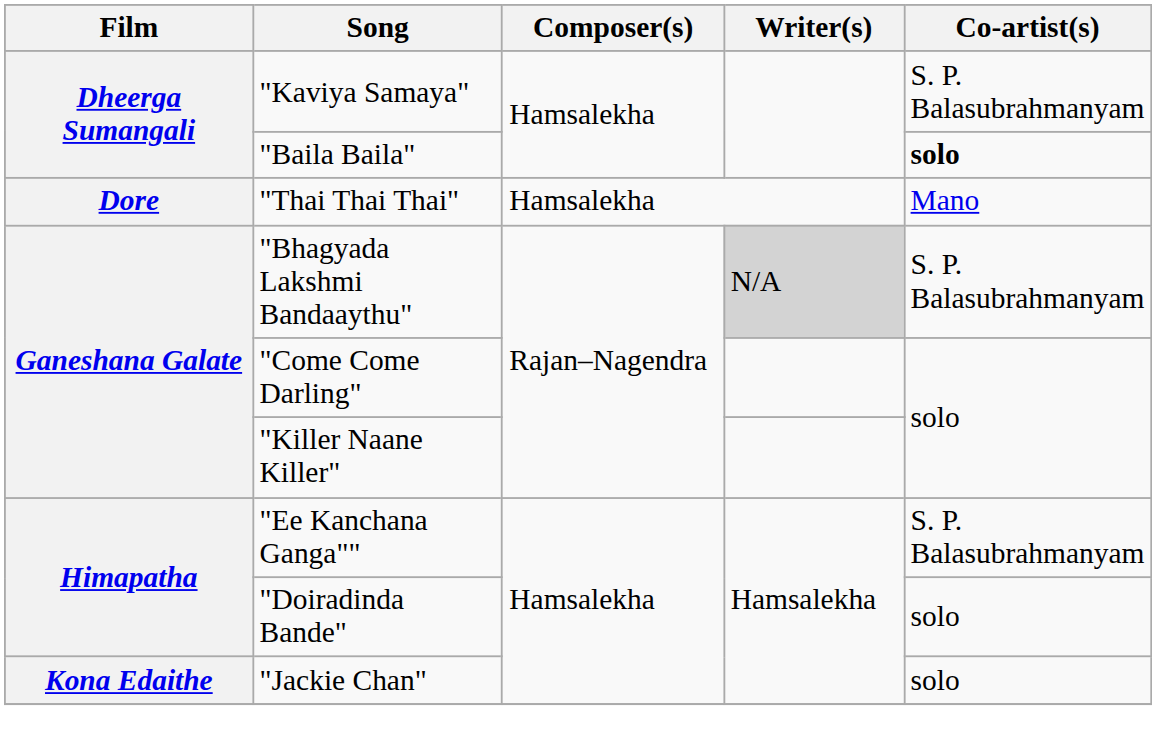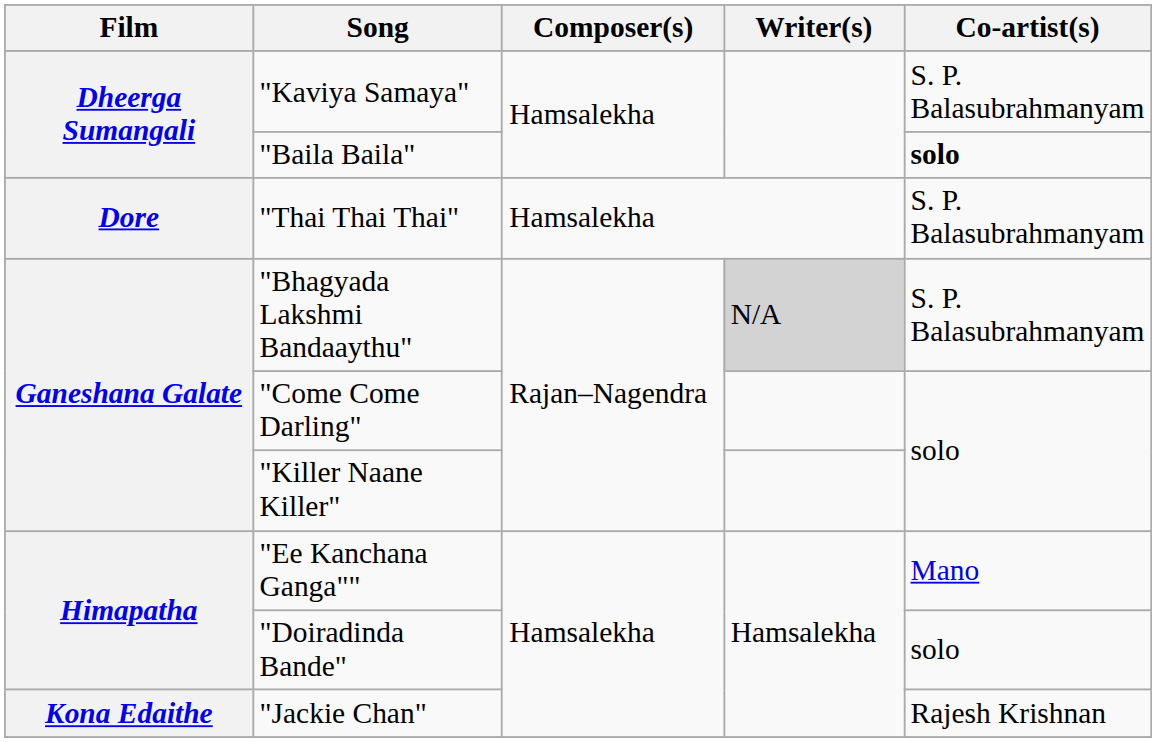(945, 201) Mano -> (1028, 217) S. P. Balasubrahmanyam
(1028, 536) S. P. Balasubrahmanyam -> (945, 569) Mano
(935, 679) solo -> (1008, 713) Rajesh Krishnan
